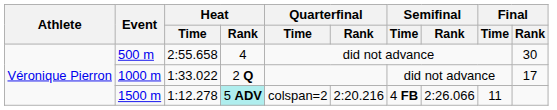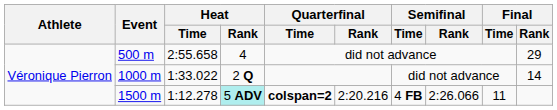(530, 55) 30 -> (534, 55) 29
(530, 75) 17 -> (534, 75) 14
(298, 96) normal -> (300, 96) bold
